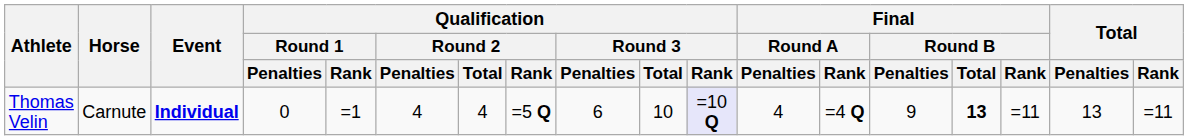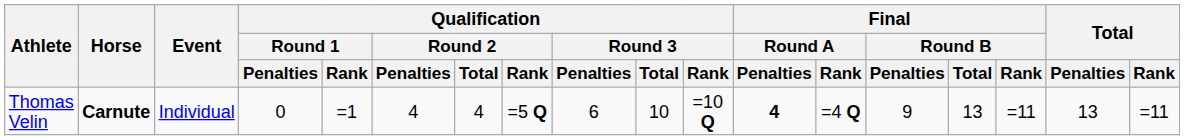(114, 111) normal -> (116, 111) bold
(197, 111) bold -> (197, 111) normal
(712, 111) lavender background -> (708, 111) no background
(778, 111) normal -> (774, 111) bold
(976, 111) bold -> (973, 111) normal
